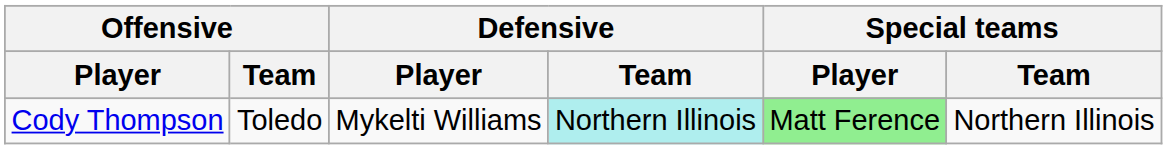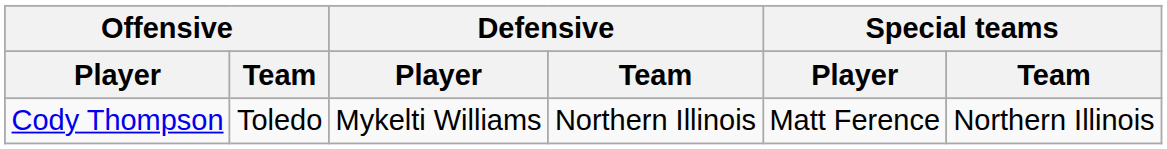(655, 120) paleturquoise background -> (655, 120) no background
(855, 120) lightgreen background -> (855, 120) no background
